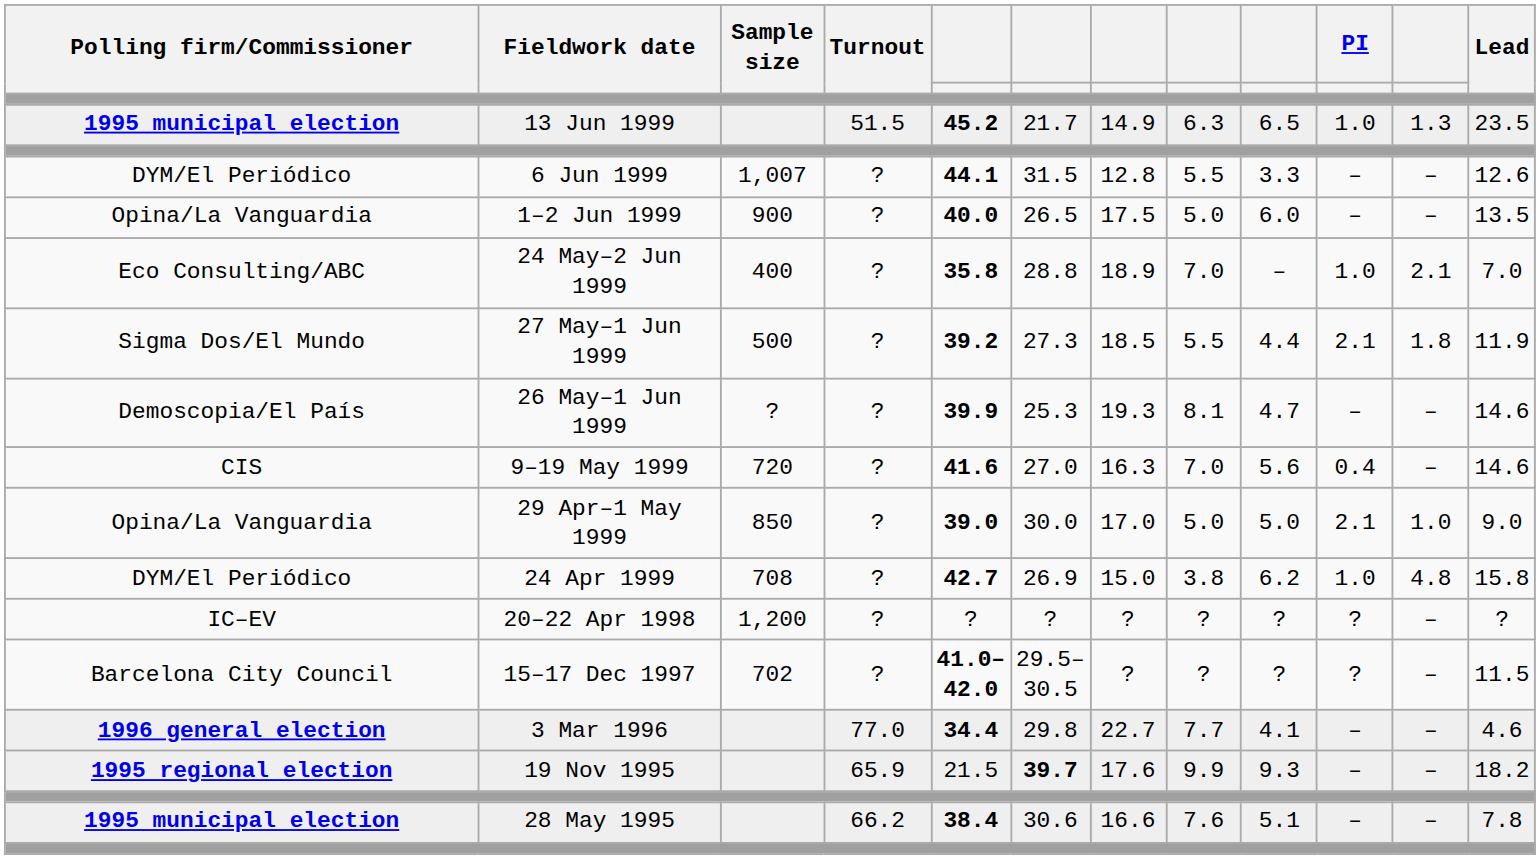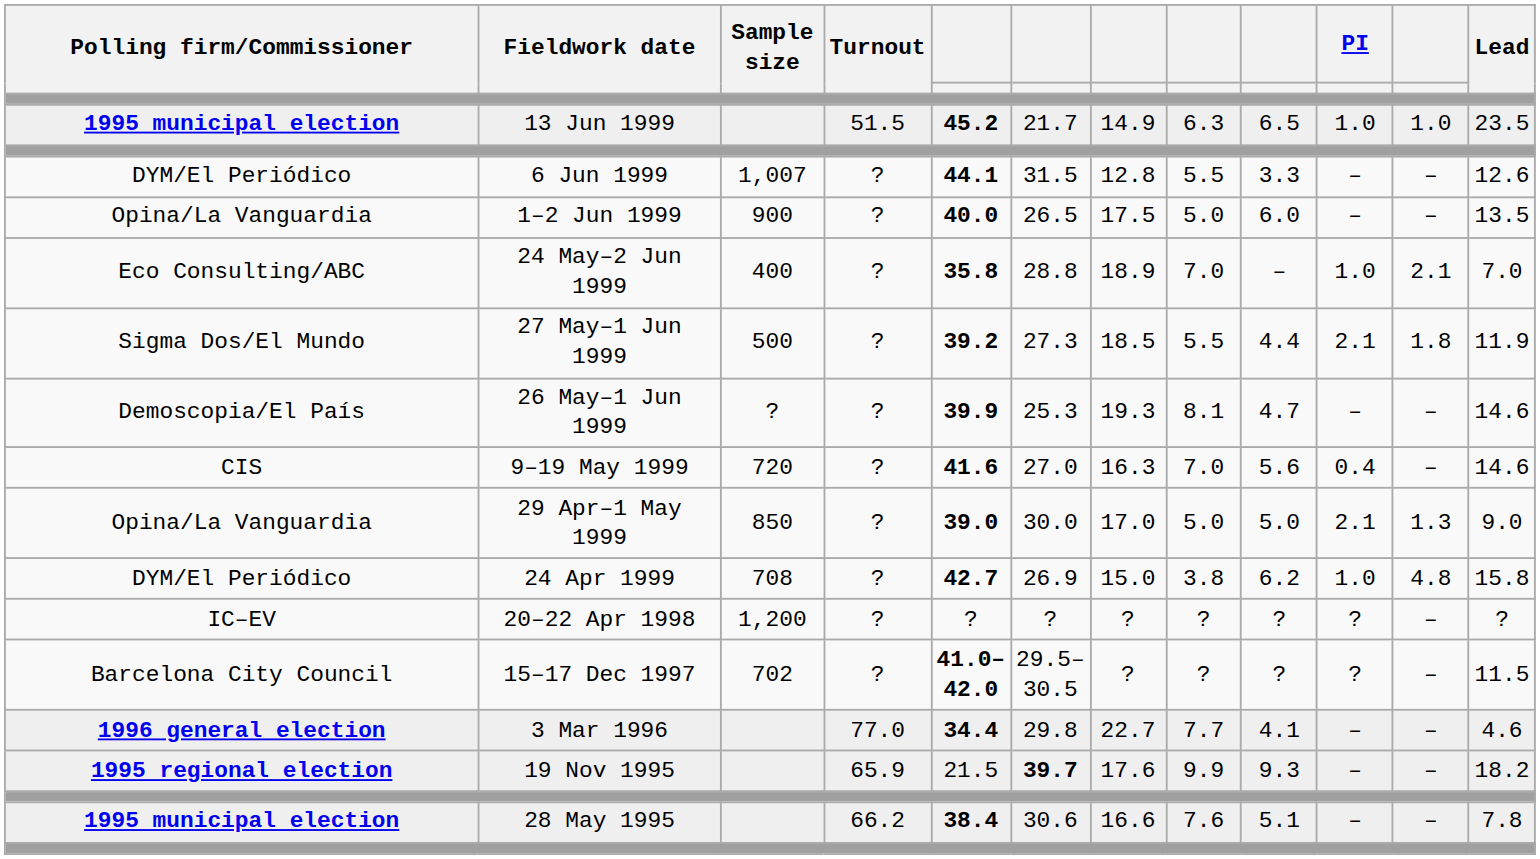(1431, 125) 1.3 -> (1431, 125) 1.0
(1431, 524) 1.0 -> (1431, 524) 1.3
